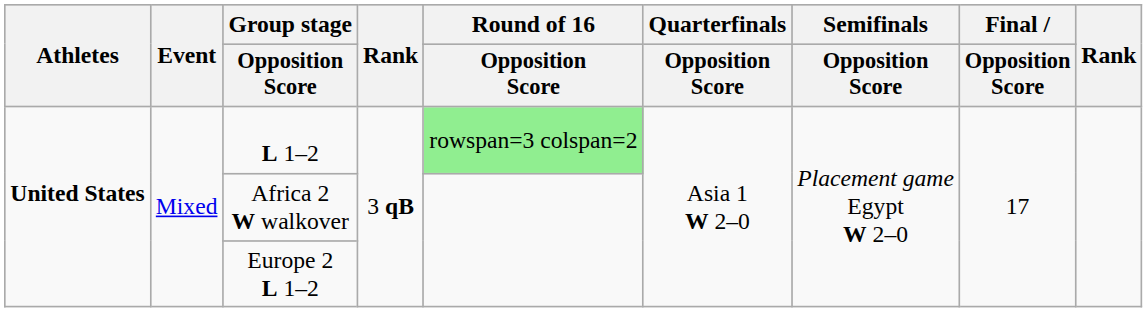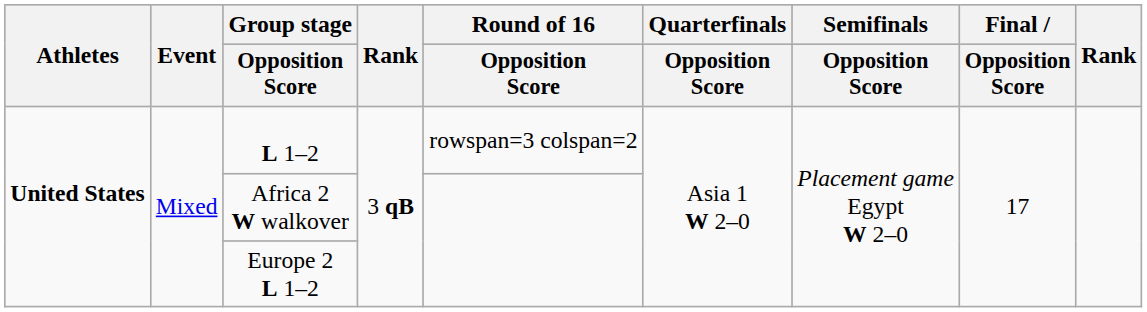(533, 140) lightgreen background -> (533, 140) no background
